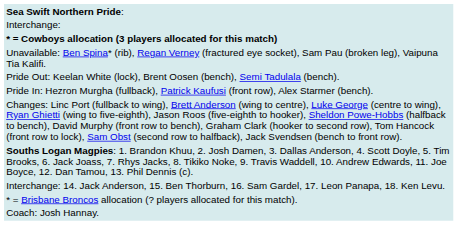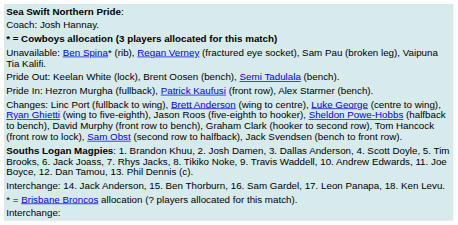(33, 25) Interchange: -> (53, 25) Coach: Josh Hannay.
(53, 213) Coach: Josh Hannay. -> (33, 213) Interchange:
